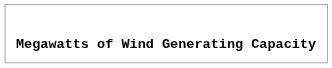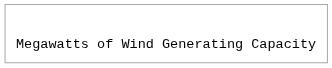(166, 44) bold -> (166, 44) normal
